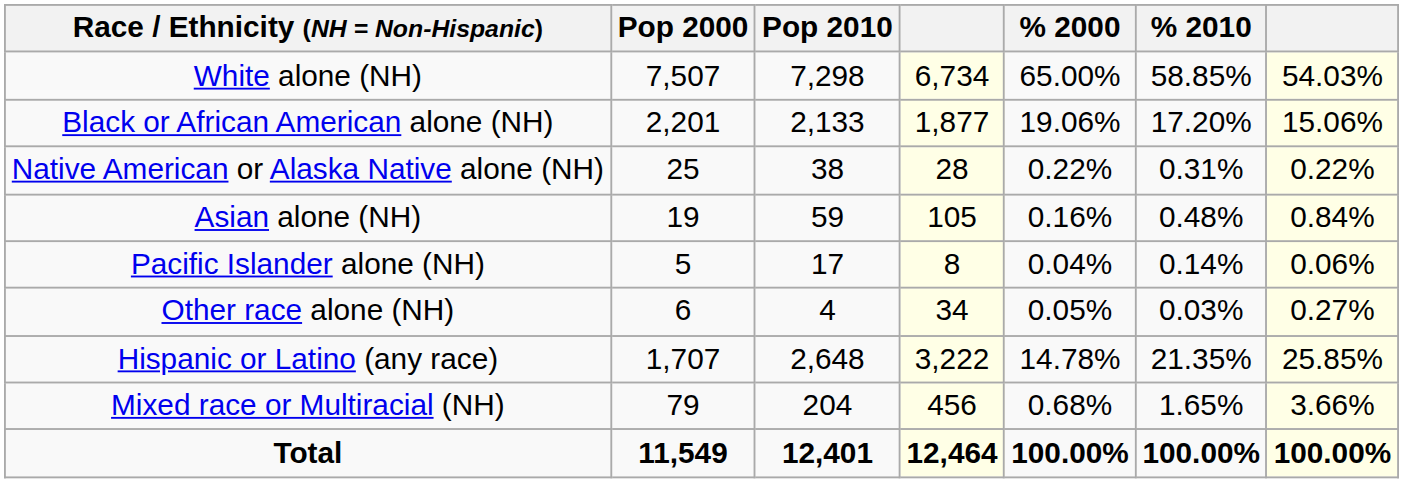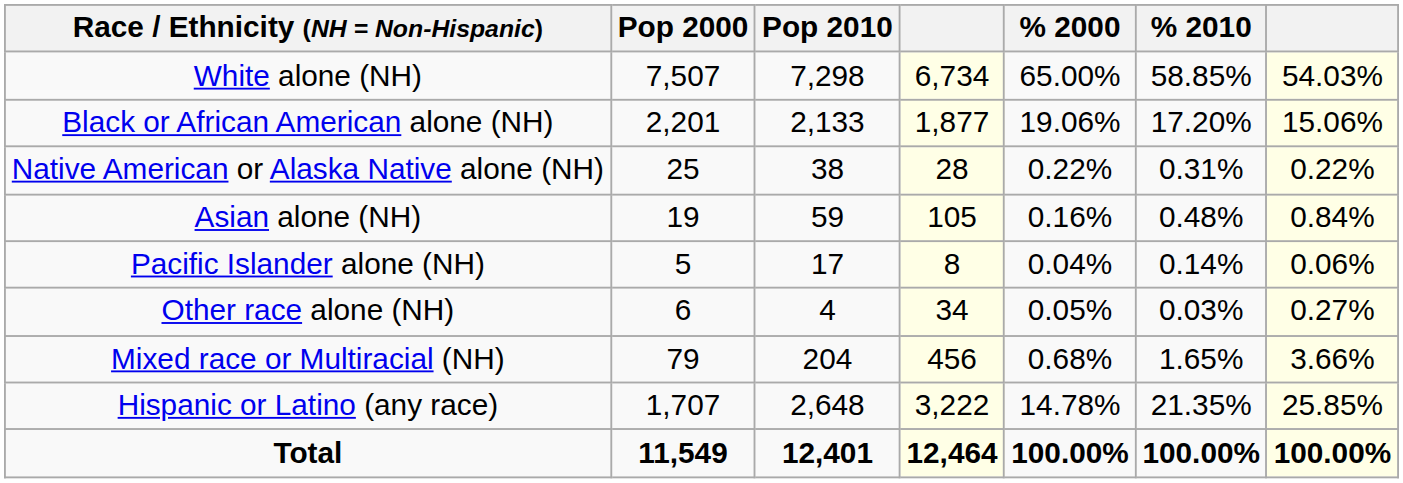rows swapped: (308, 405) <-> (308, 358)
